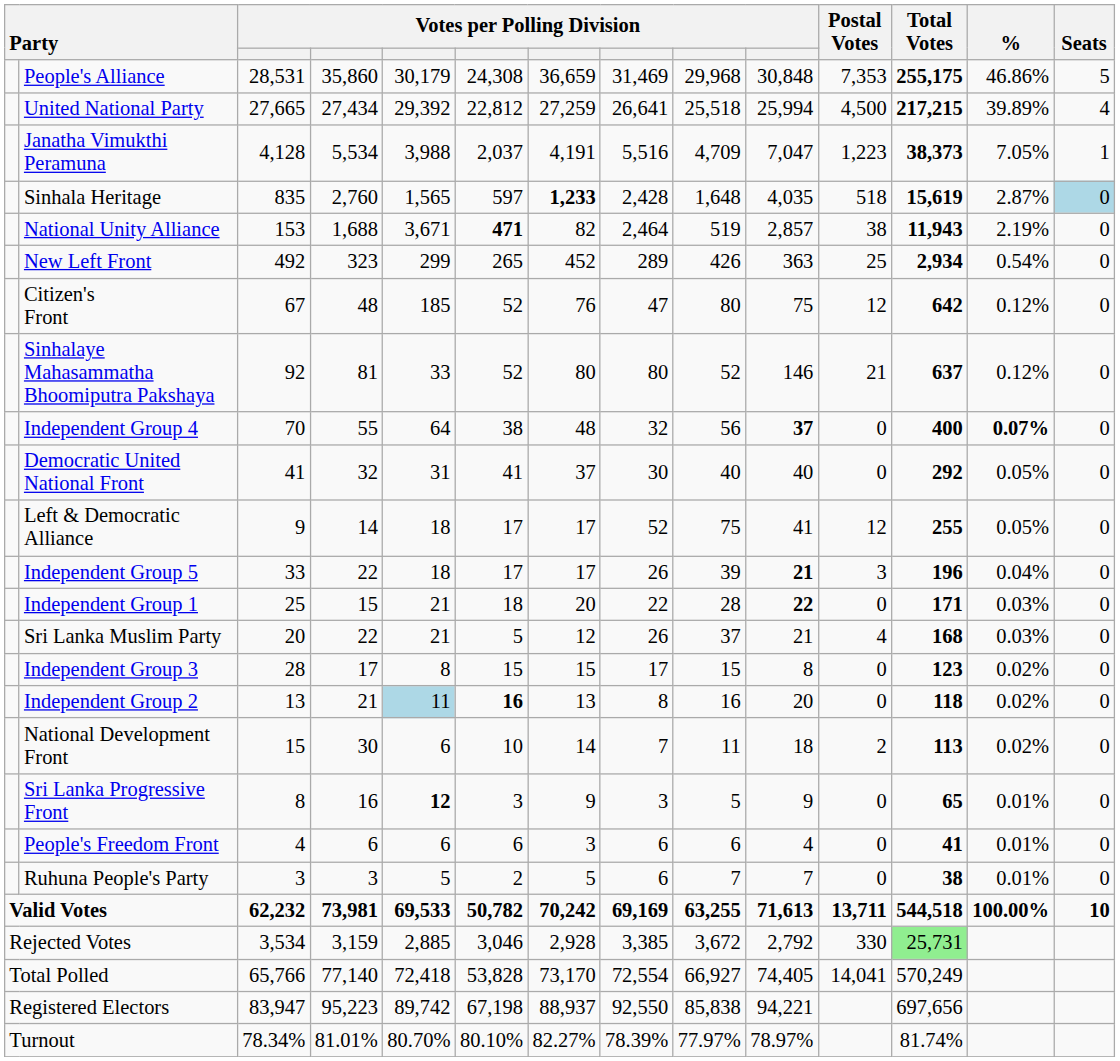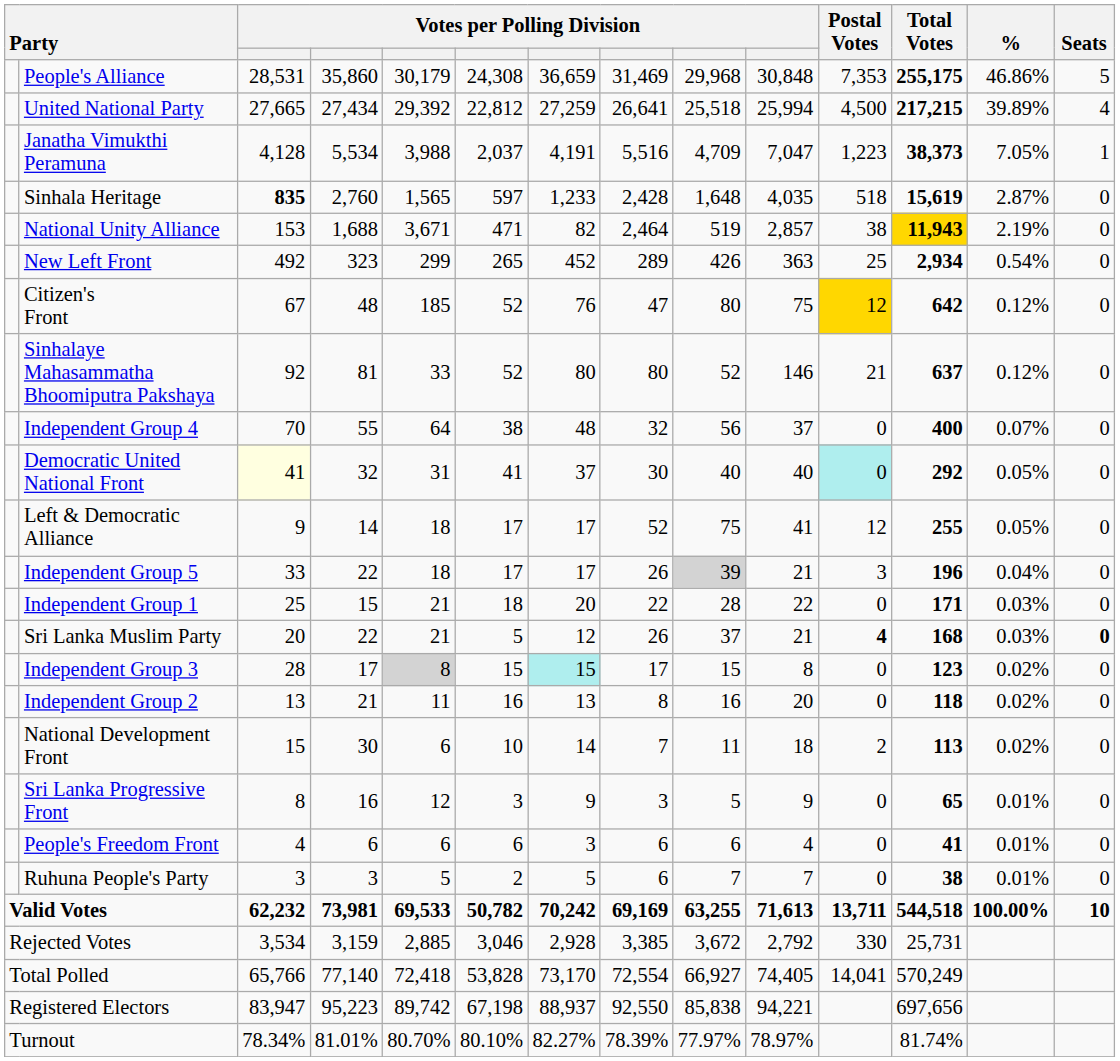(290, 196) normal -> (290, 196) bold
(573, 196) bold -> (573, 196) normal
(1105, 196) lightblue background -> (1105, 196) no background
(508, 229) bold -> (508, 229) normal
(935, 229) no background -> (935, 229) gold background
(877, 305) no background -> (877, 305) gold background
(803, 428) bold -> (803, 428) normal
(1021, 428) bold -> (1023, 428) normal
(295, 472) no background -> (295, 472) lightyellow background
(882, 472) no background -> (882, 472) paleturquoise background
(731, 571) no background -> (731, 571) lightgrey background
(803, 571) bold -> (803, 571) normal
(803, 604) bold -> (803, 604) normal
(882, 636) normal -> (882, 636) bold
(1105, 636) normal -> (1105, 636) bold
(445, 669) no background -> (445, 669) lightgrey background
(585, 669) no background -> (585, 669) paleturquoise background
(441, 701) lightblue background -> (441, 701) no background
(513, 701) bold -> (513, 701) normal
(440, 801) bold -> (440, 801) normal
(935, 942) lightgreen background -> (935, 942) no background
